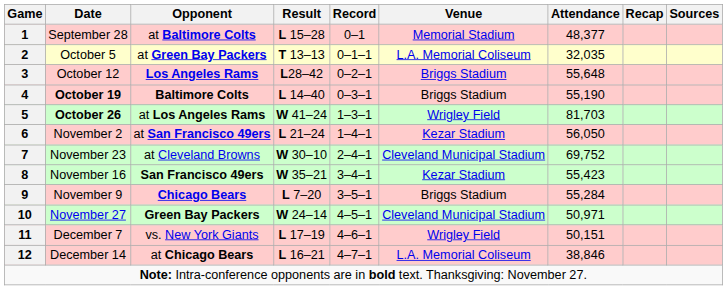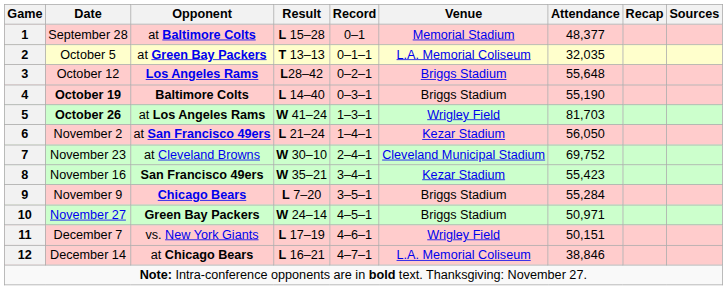(464, 214) Cleveland Municipal Stadium -> (464, 214) Briggs Stadium
